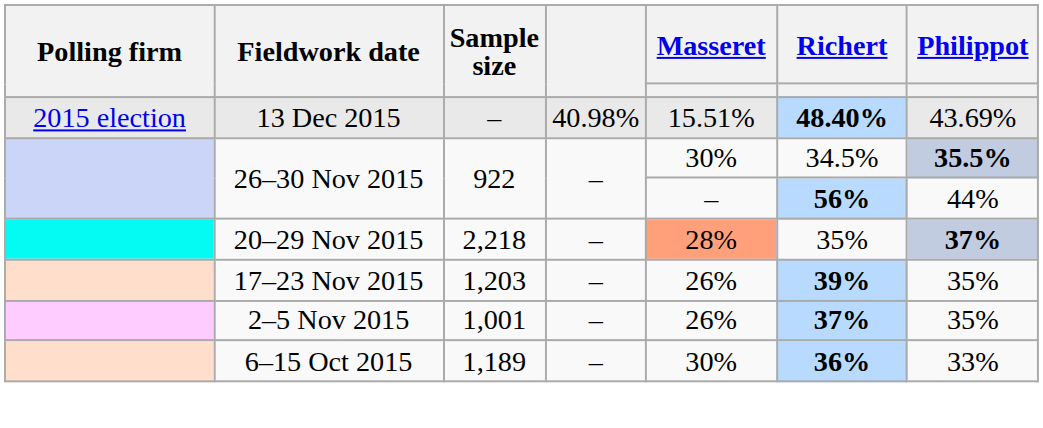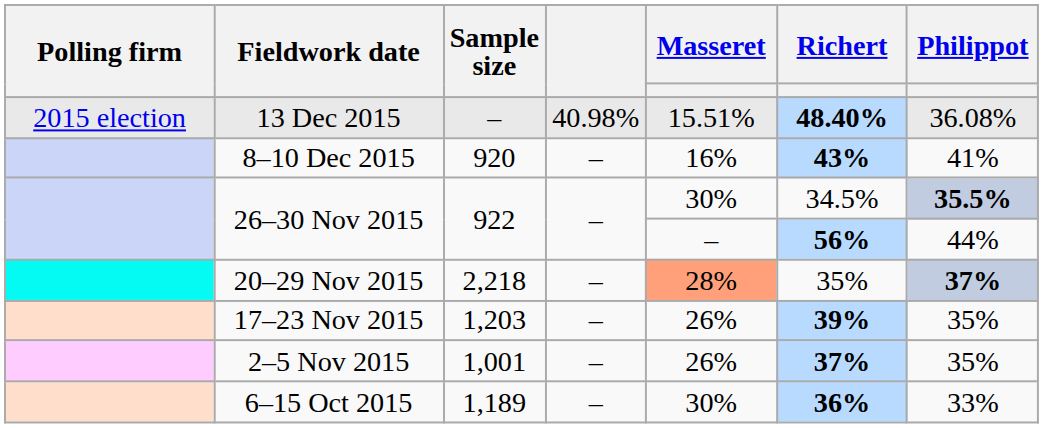(973, 117) 43.69% -> (973, 117) 36.08%
+ row: (329, 158)
